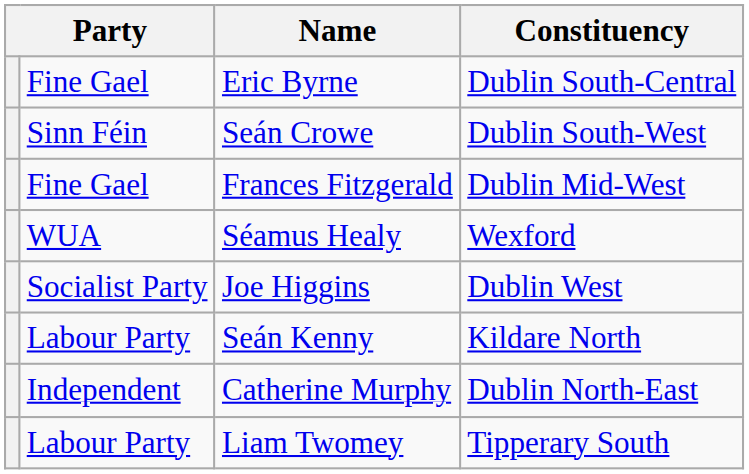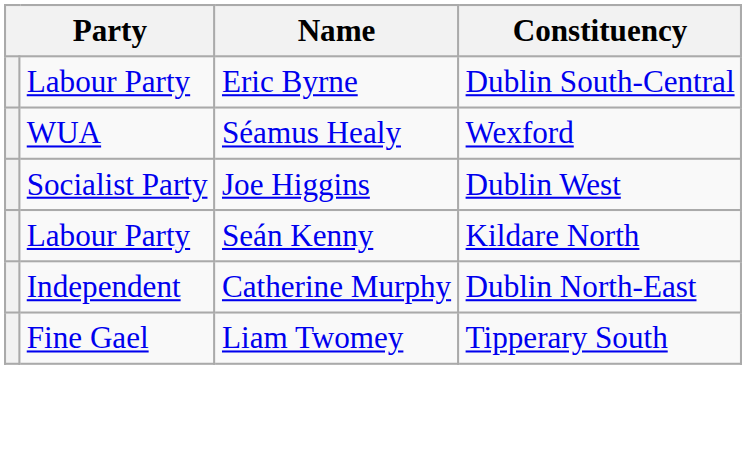(88, 81) Fine Gael -> (108, 81) Labour Party
- row: (298, 133)
- row: (337, 184)
(108, 441) Labour Party -> (88, 338) Fine Gael
